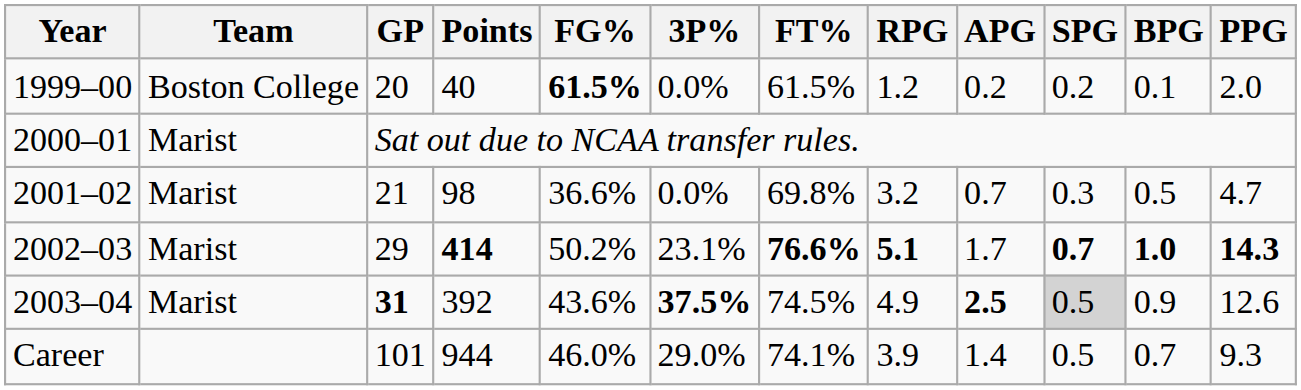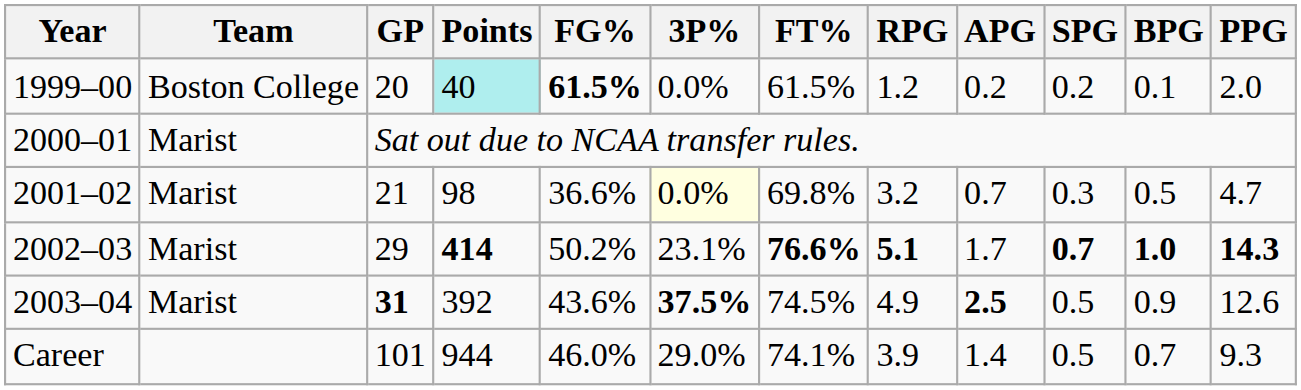(459, 85) no background -> (459, 85) paleturquoise background
(693, 193) no background -> (693, 193) lightyellow background
(1073, 301) lightgrey background -> (1073, 301) no background
